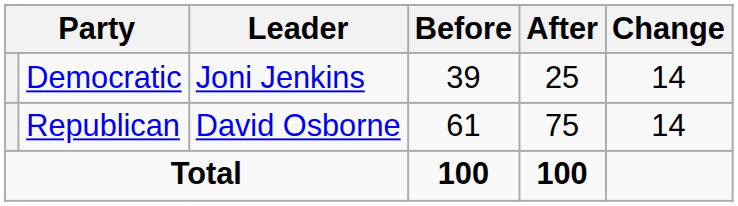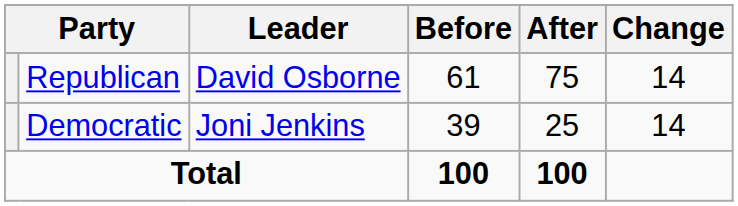rows swapped: (103, 126) <-> (104, 77)
